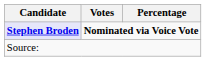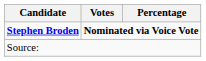(43, 30) lavender background -> (43, 30) no background
